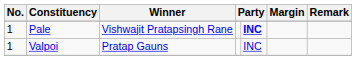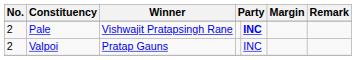(10, 30) 1 -> (10, 30) 2
(10, 47) 1 -> (10, 47) 2
